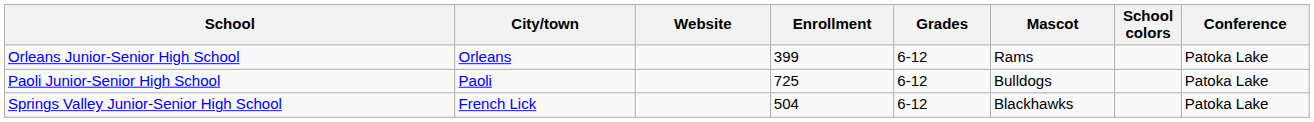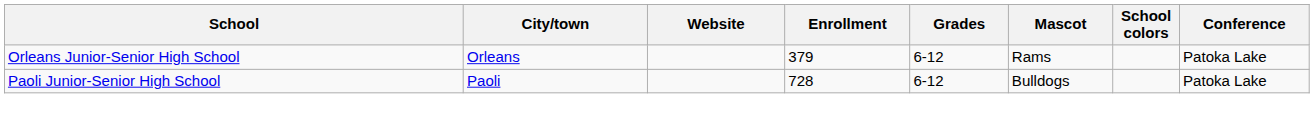(786, 57) 399 -> (801, 57) 379
(786, 81) 725 -> (801, 81) 728
- row: (145, 104)
